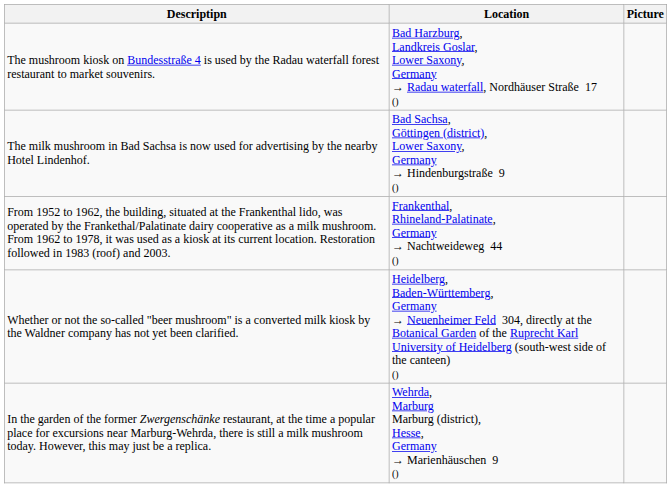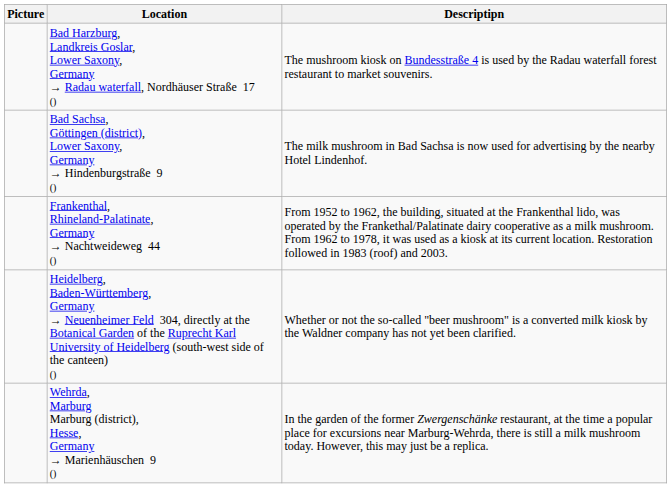columns swapped: (645, 14) <-> (197, 14)
